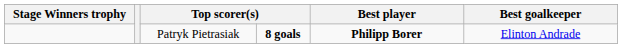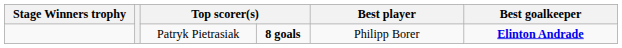(387, 33) bold -> (387, 33) normal
(541, 33) normal -> (541, 33) bold
